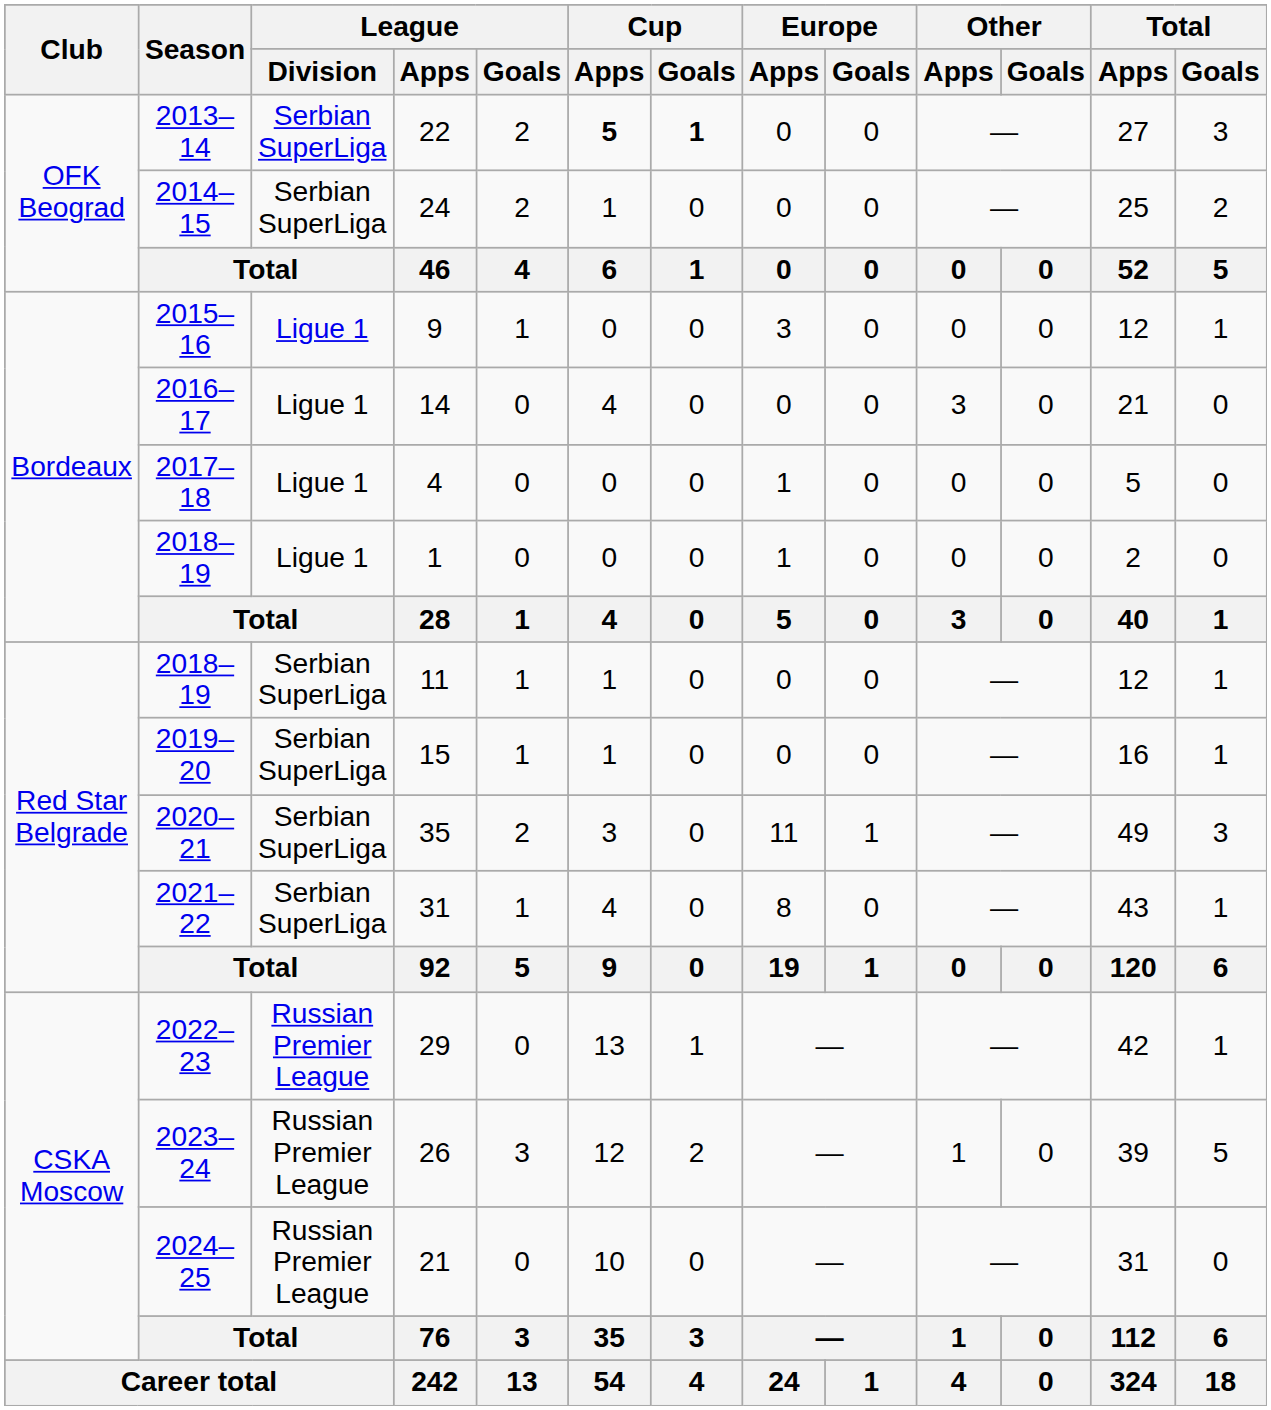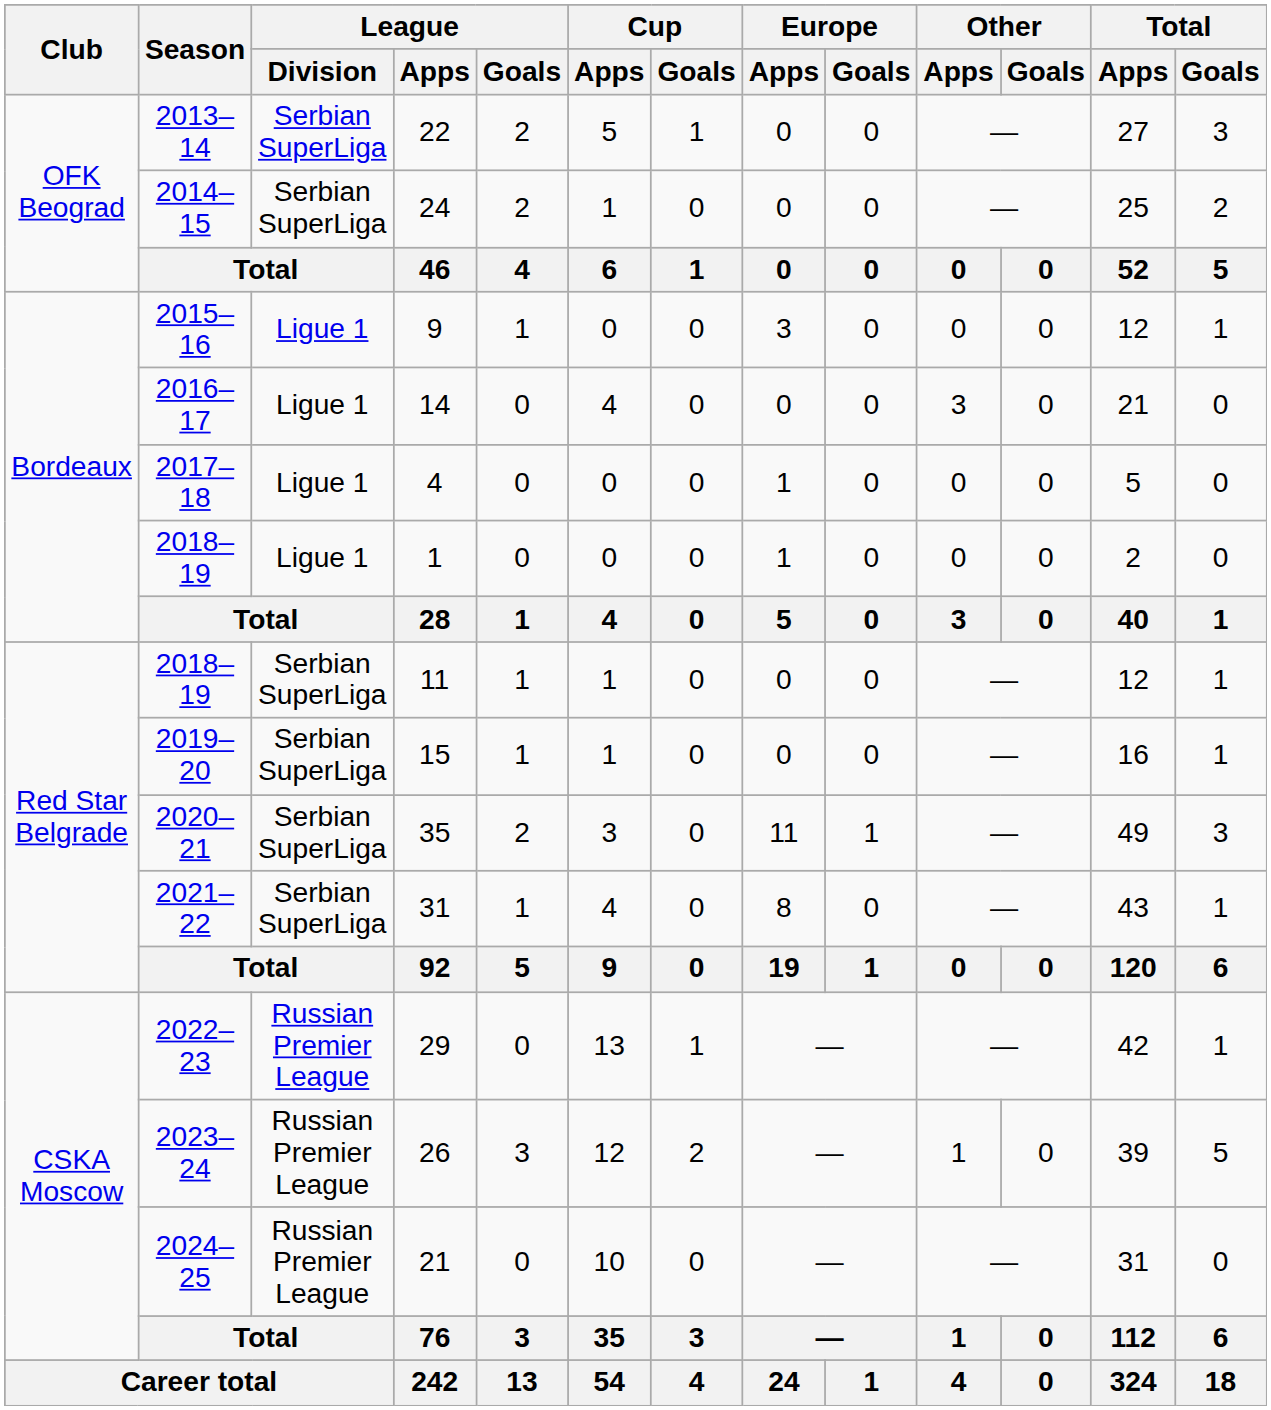(609, 131) bold -> (609, 131) normal
(697, 131) bold -> (697, 131) normal
